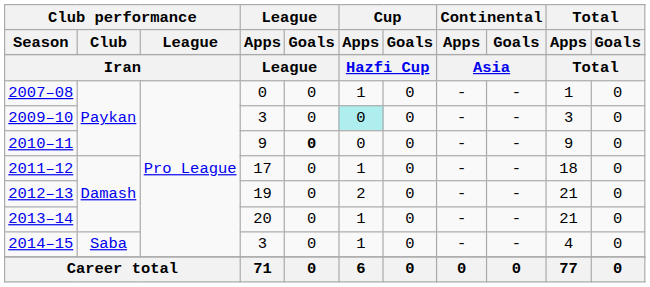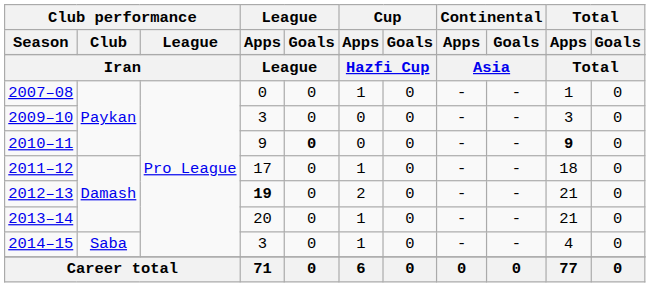(361, 118) paleturquoise background -> (361, 118) no background
(569, 143) normal -> (569, 143) bold
(262, 194) normal -> (262, 194) bold
